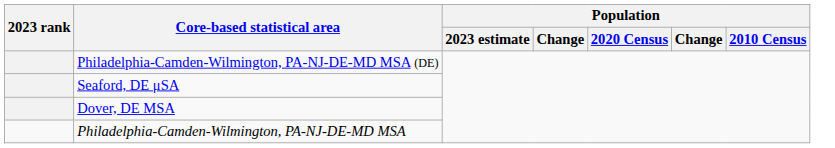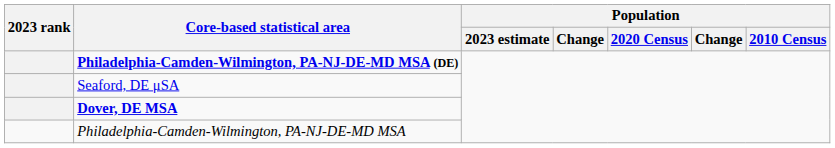(258, 62) normal -> (268, 62) bold
(126, 108) normal -> (127, 108) bold
